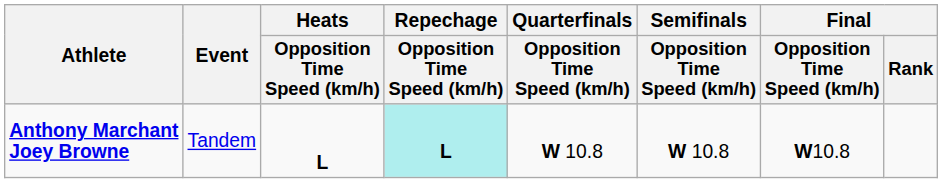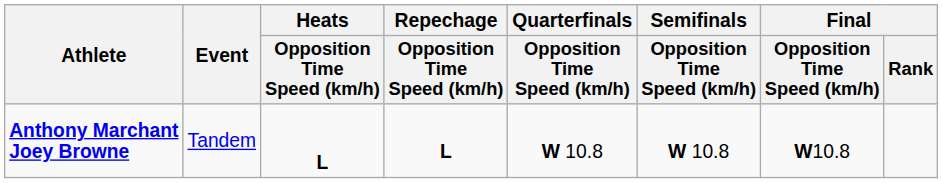(446, 152) paleturquoise background -> (446, 152) no background
